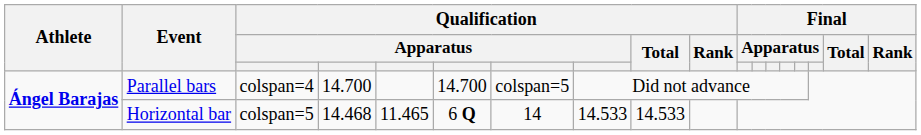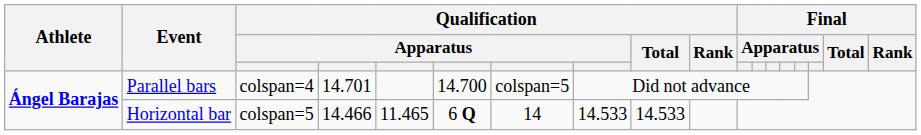(347, 85) 14.700 -> (347, 85) 14.701
(347, 115) 14.468 -> (347, 115) 14.466
